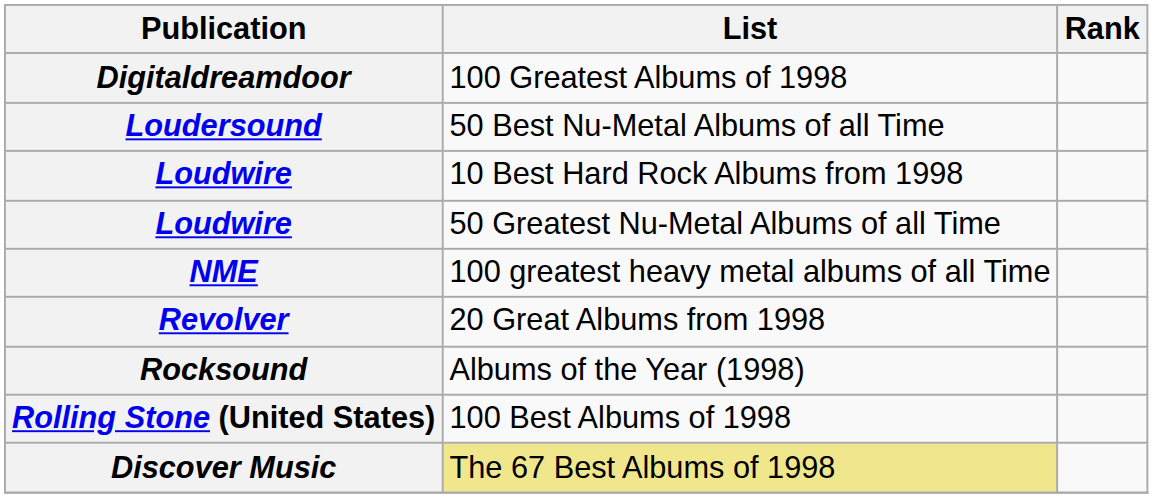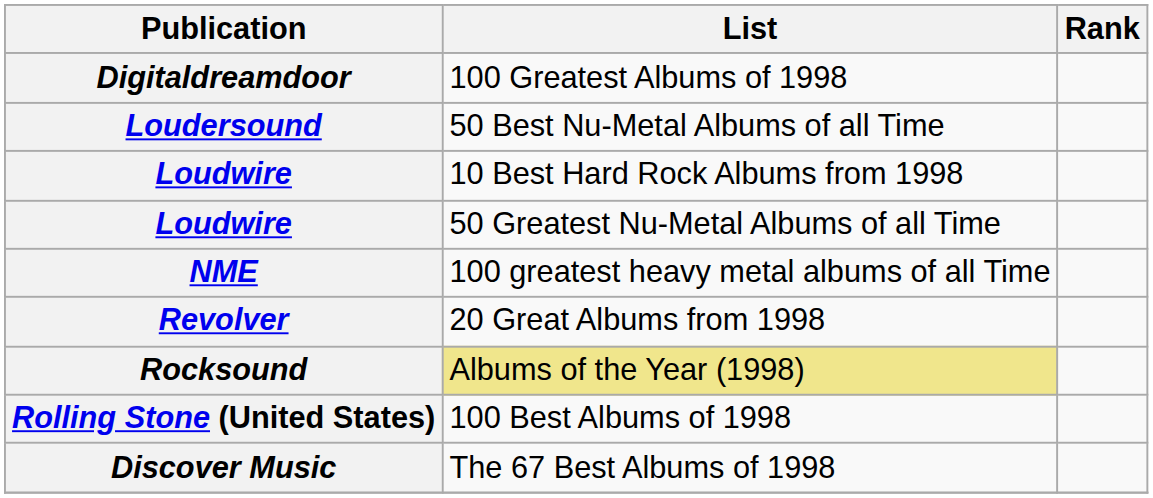(627, 369) no background -> (627, 369) khaki background
(642, 467) khaki background -> (642, 467) no background
